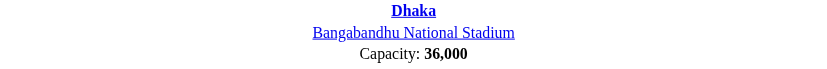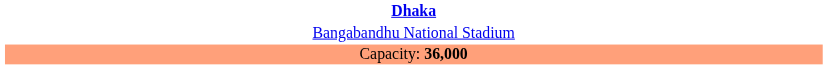(414, 54) no background -> (414, 54) lightsalmon background
